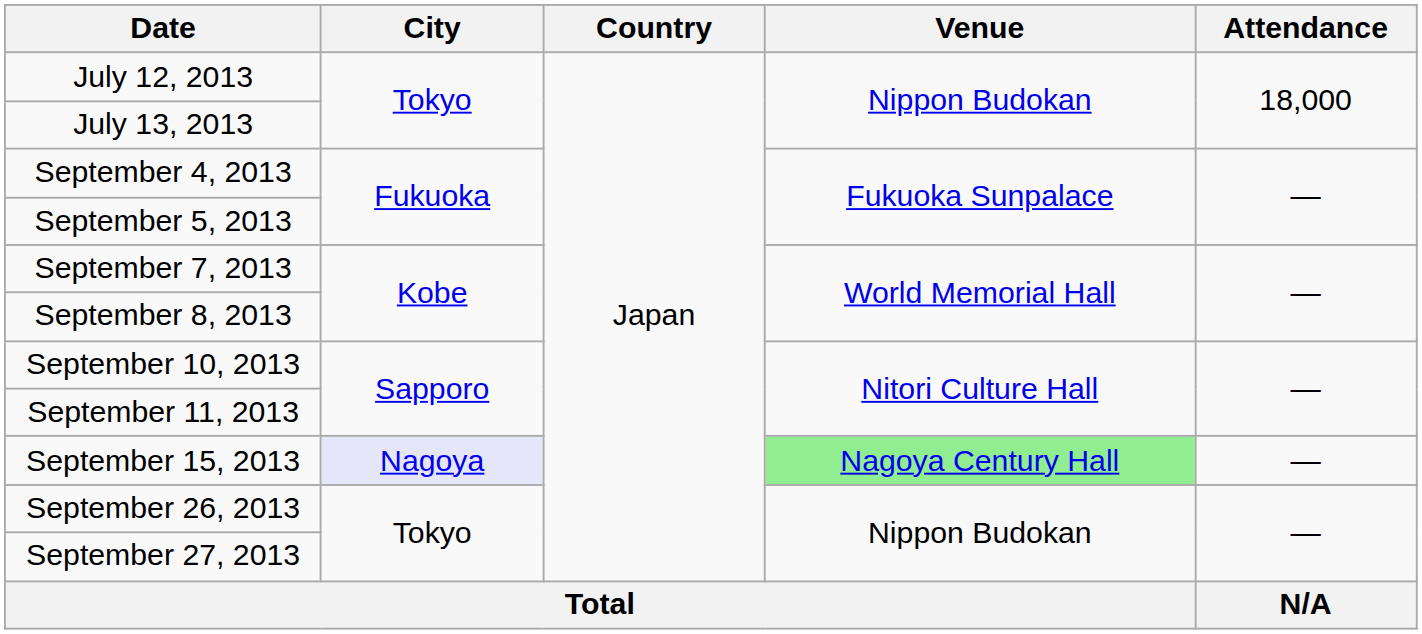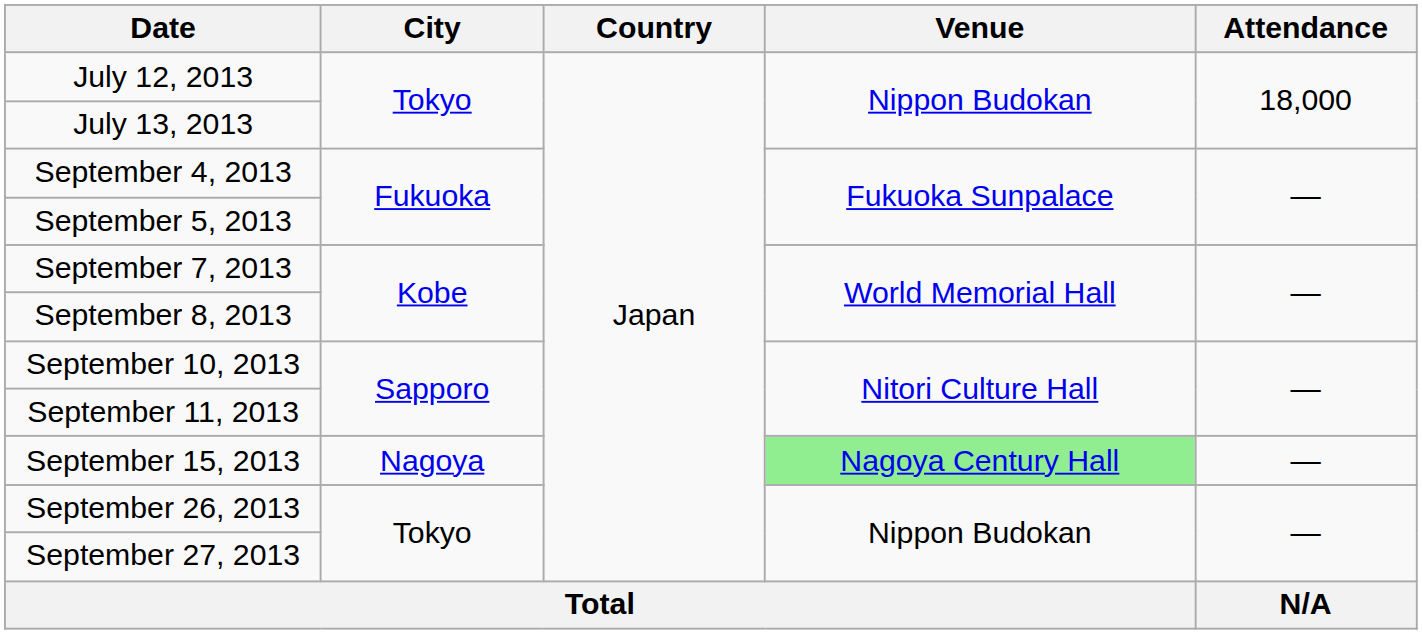(432, 460) lavender background -> (432, 460) no background
